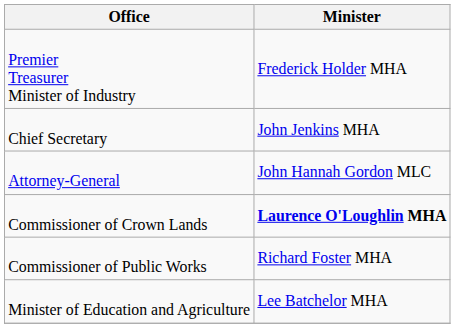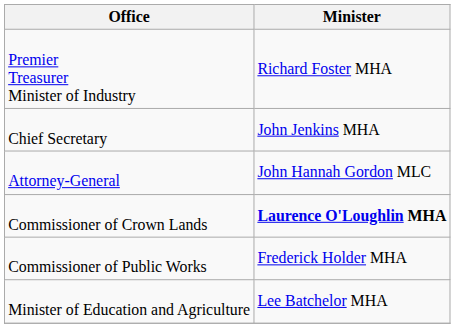(332, 68) Frederick Holder MHA -> (325, 68) Richard Foster MHA
(325, 258) Richard Foster MHA -> (332, 258) Frederick Holder MHA
